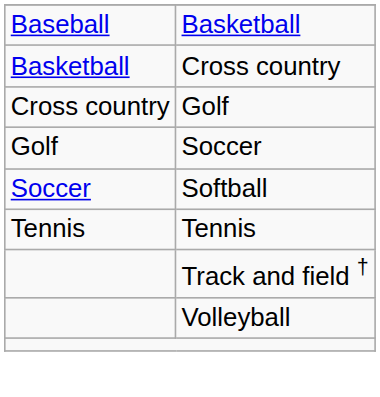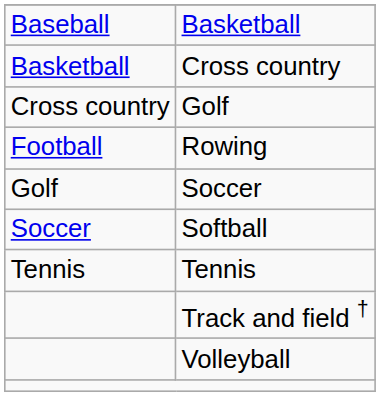+ row: (224, 147)
